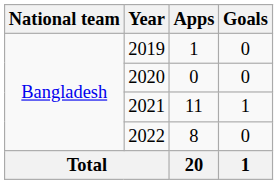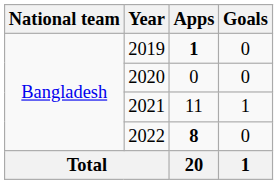(194, 48) normal -> (194, 48) bold
(194, 135) normal -> (194, 135) bold
